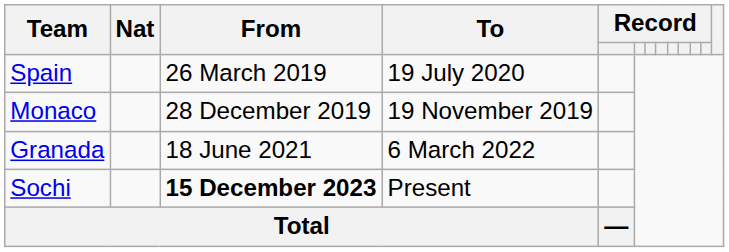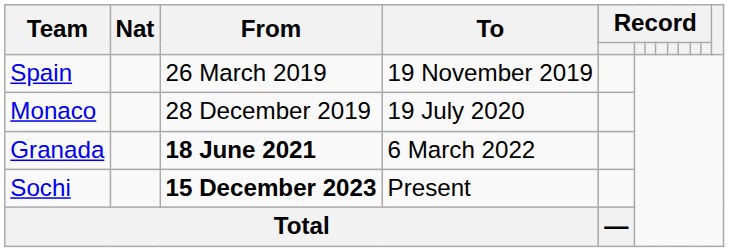(456, 73) 19 July 2020 -> (490, 73) 19 November 2019
(490, 111) 19 November 2019 -> (456, 111) 19 July 2020
(239, 149) normal -> (241, 149) bold
